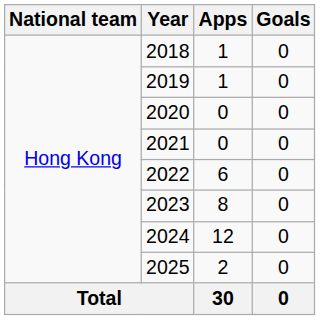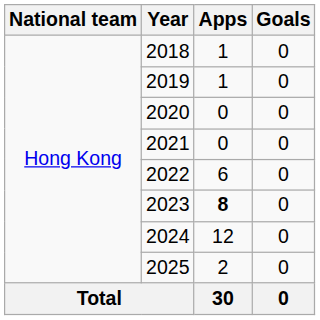(223, 205) normal -> (223, 205) bold
